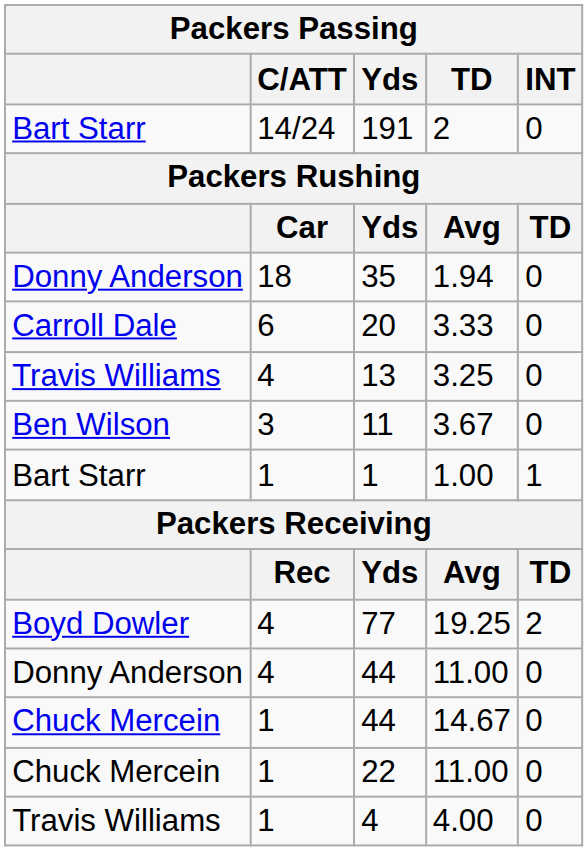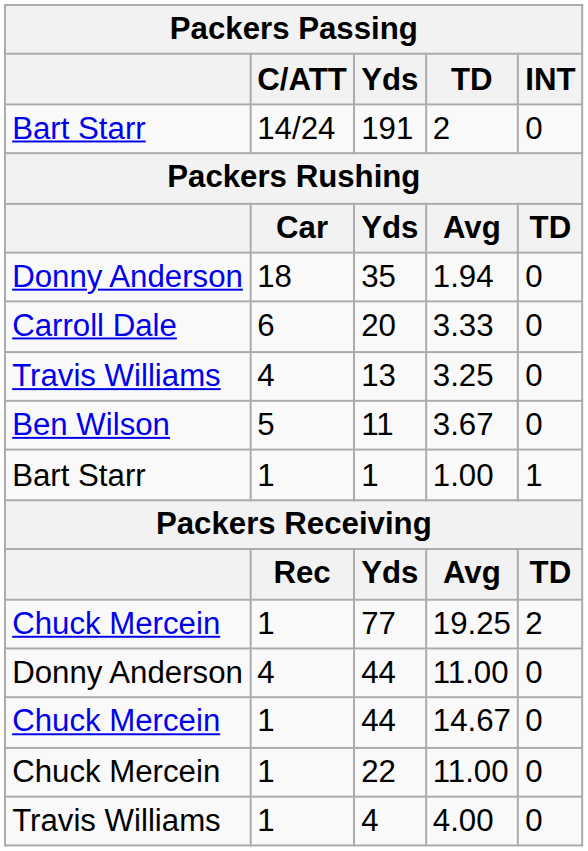(266, 425) 3 -> (266, 425) 5
(101, 623) Boyd Dowler -> (116, 623) Chuck Mercein
(266, 623) 4 -> (266, 623) 1
